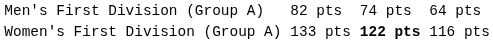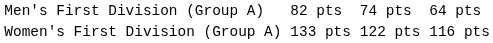(390, 32) bold -> (390, 32) normal
